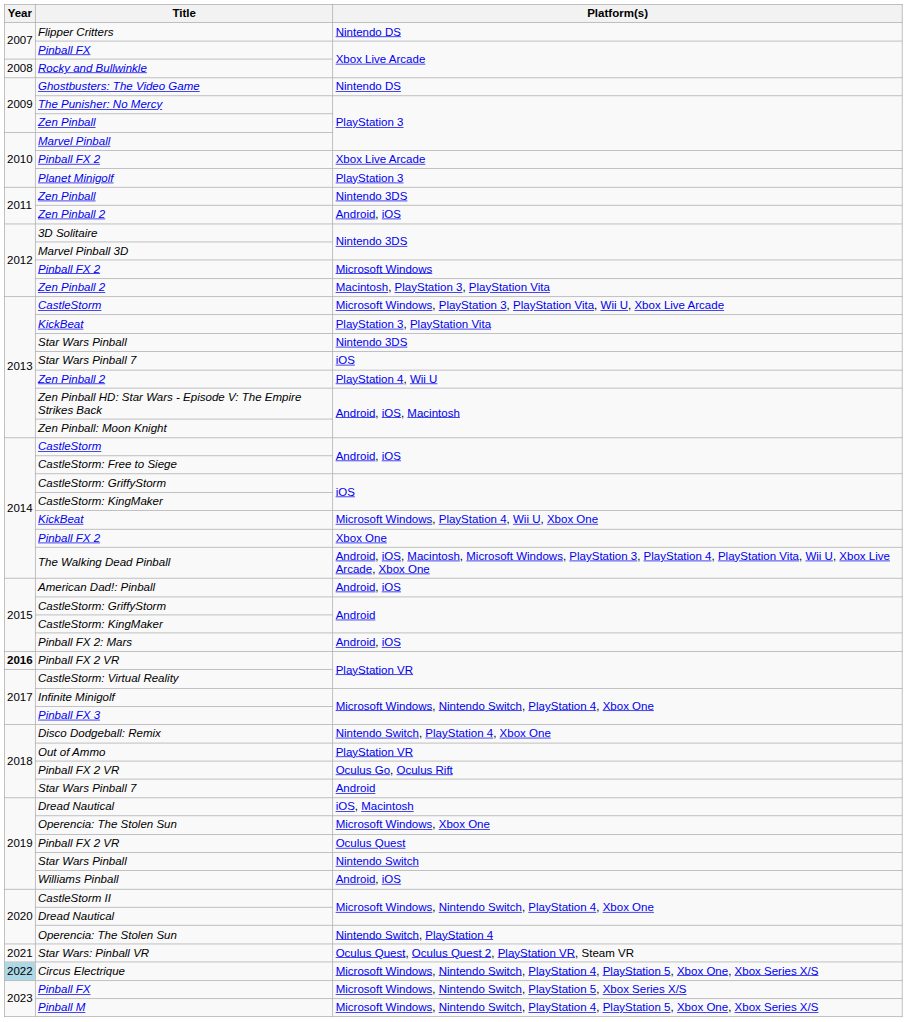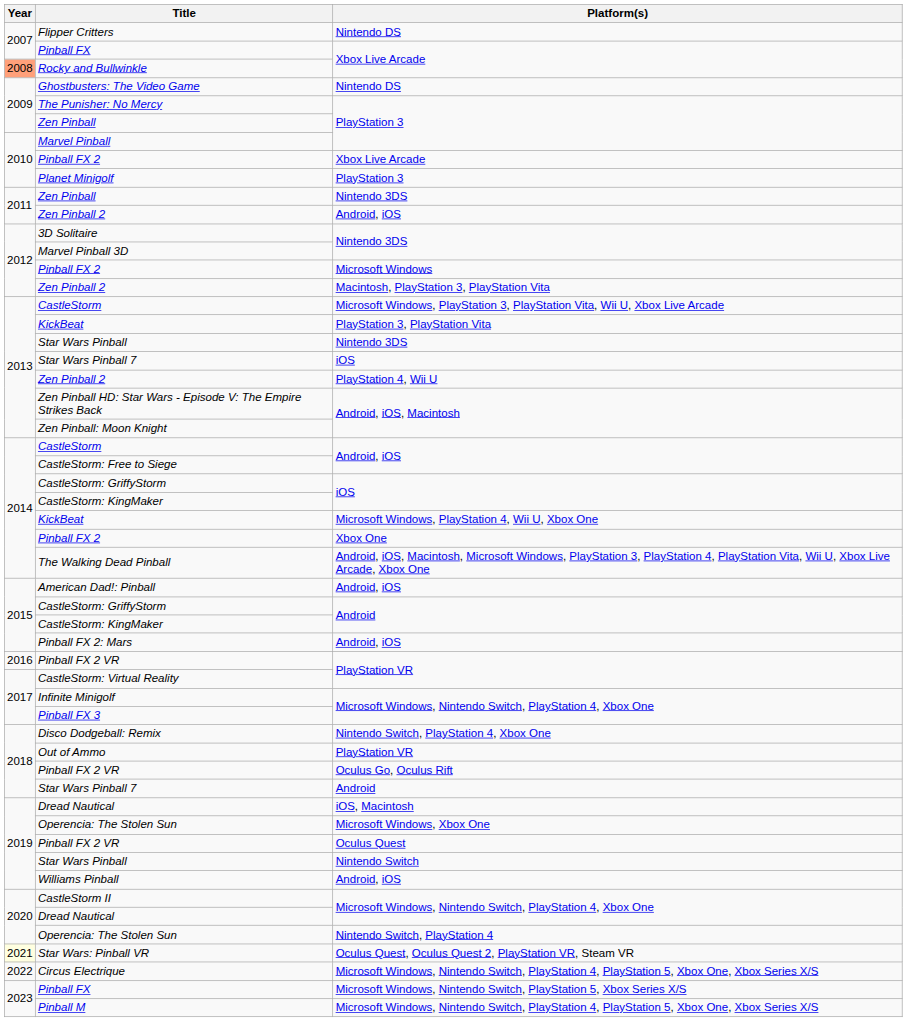(20, 68) no background -> (20, 68) lightsalmon background
(20, 660) bold -> (20, 660) normal
(20, 953) no background -> (20, 953) lightyellow background
(20, 971) lightblue background -> (20, 971) no background
